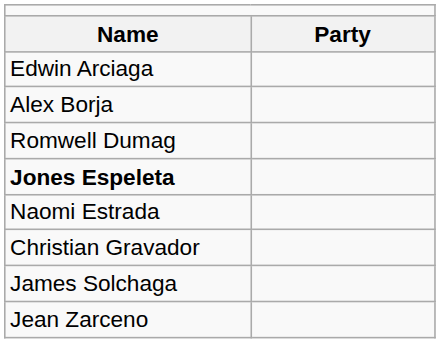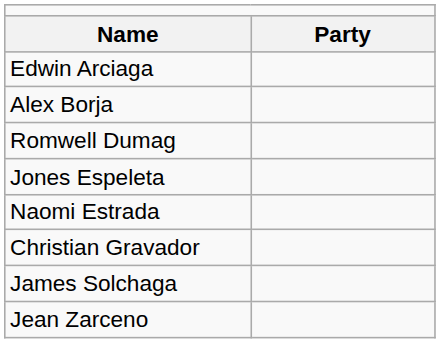(92, 177) bold -> (87, 177) normal
